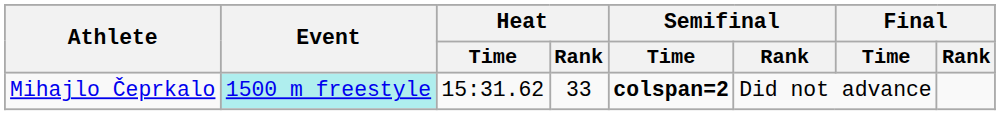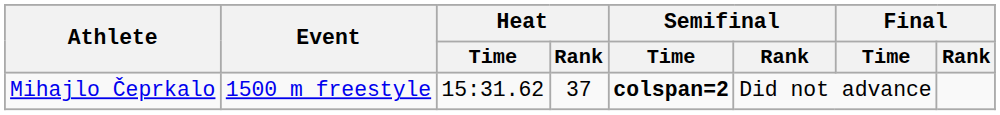(328, 90) paleturquoise background -> (328, 90) no background
(579, 90) 33 -> (579, 90) 37
